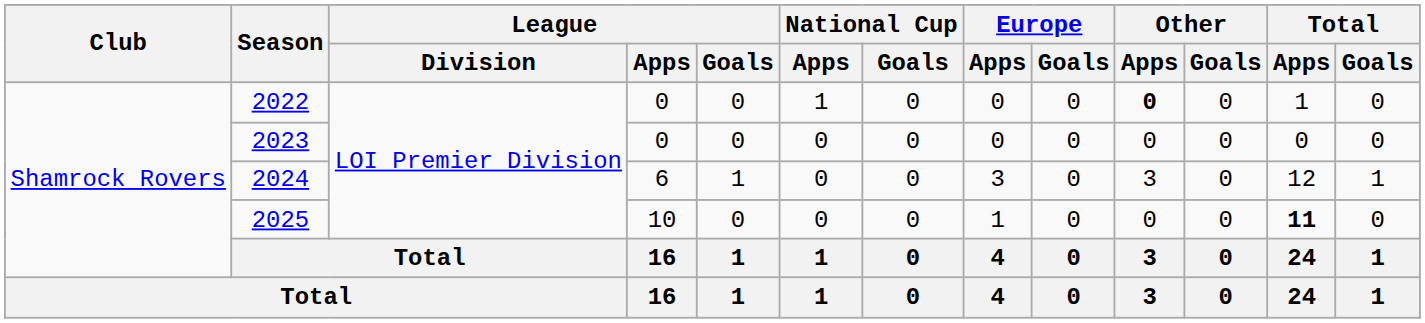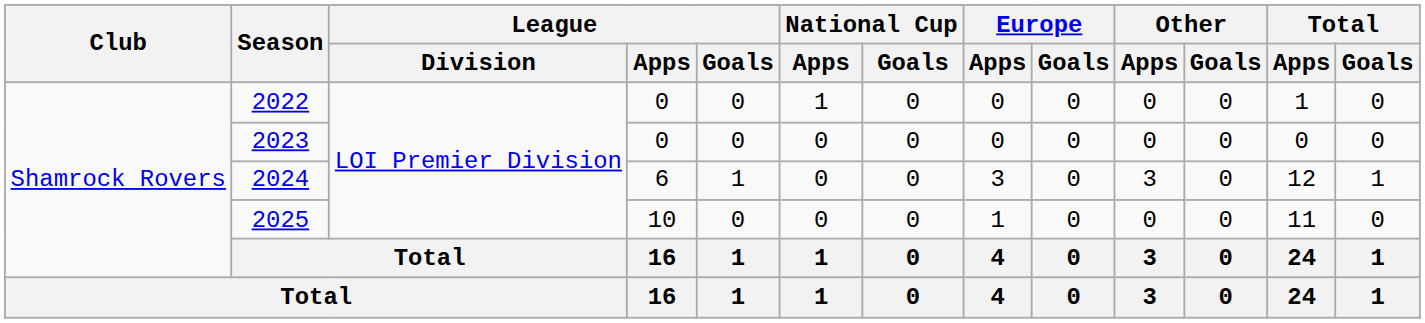(1150, 102) bold -> (1150, 102) normal
(1302, 219) bold -> (1302, 219) normal
